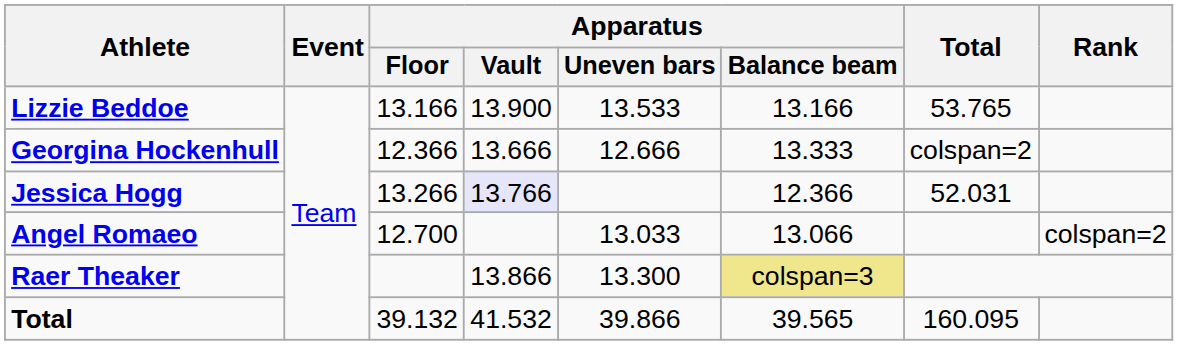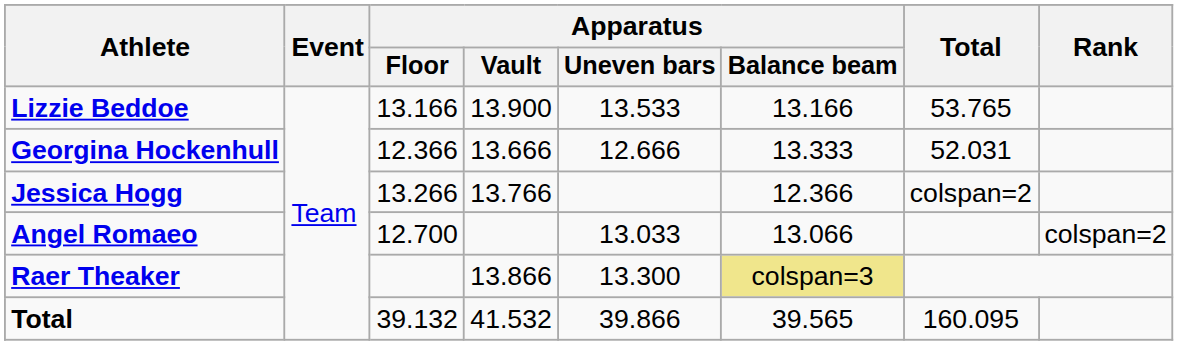(971, 150) colspan=2 -> (971, 150) 52.031
(511, 192) lavender background -> (511, 192) no background
(971, 192) 52.031 -> (971, 192) colspan=2
